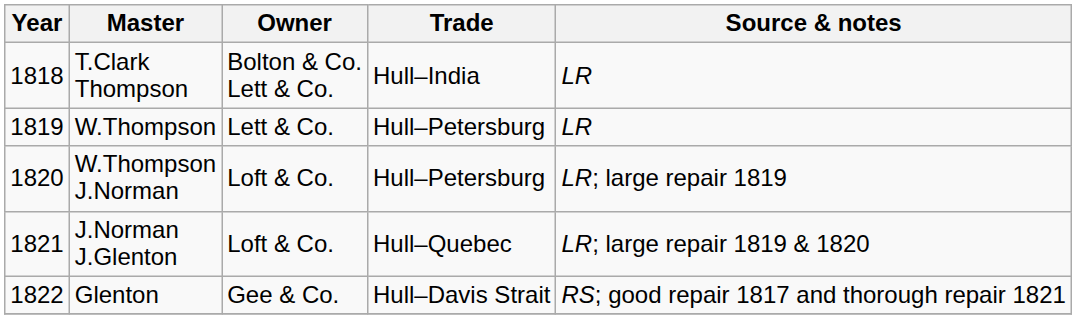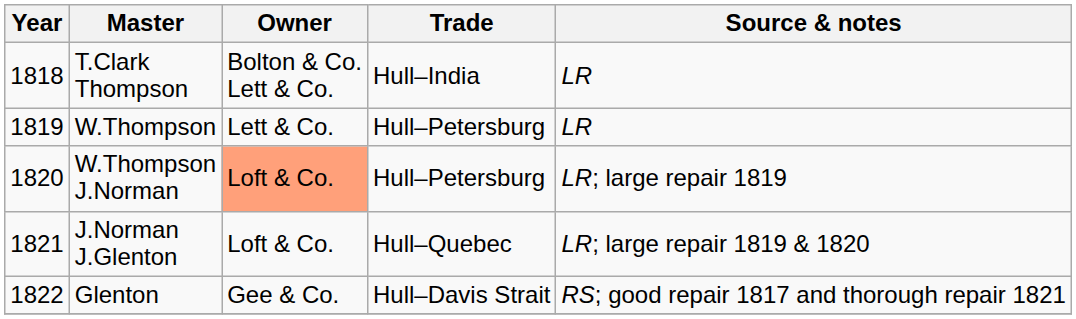(281, 178) no background -> (281, 178) lightsalmon background
